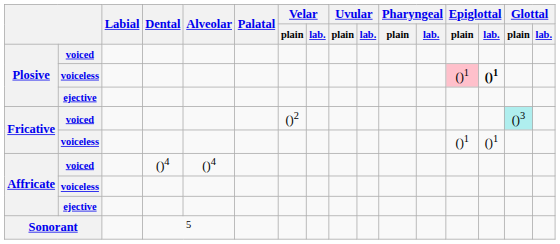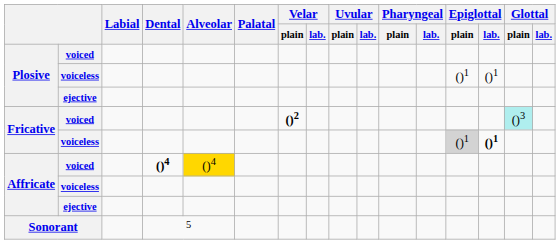(462, 75) pink background -> (462, 75) no background
(491, 75) bold -> (491, 75) normal
(292, 118) normal -> (292, 118) bold
(462, 141) no background -> (462, 141) lightgrey background
(491, 141) normal -> (491, 141) bold
(163, 164) normal -> (163, 164) bold
(209, 164) no background -> (209, 164) gold background
